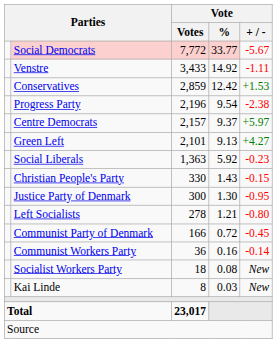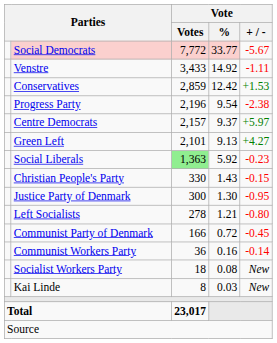(193, 159) no background -> (193, 159) lightgreen background
